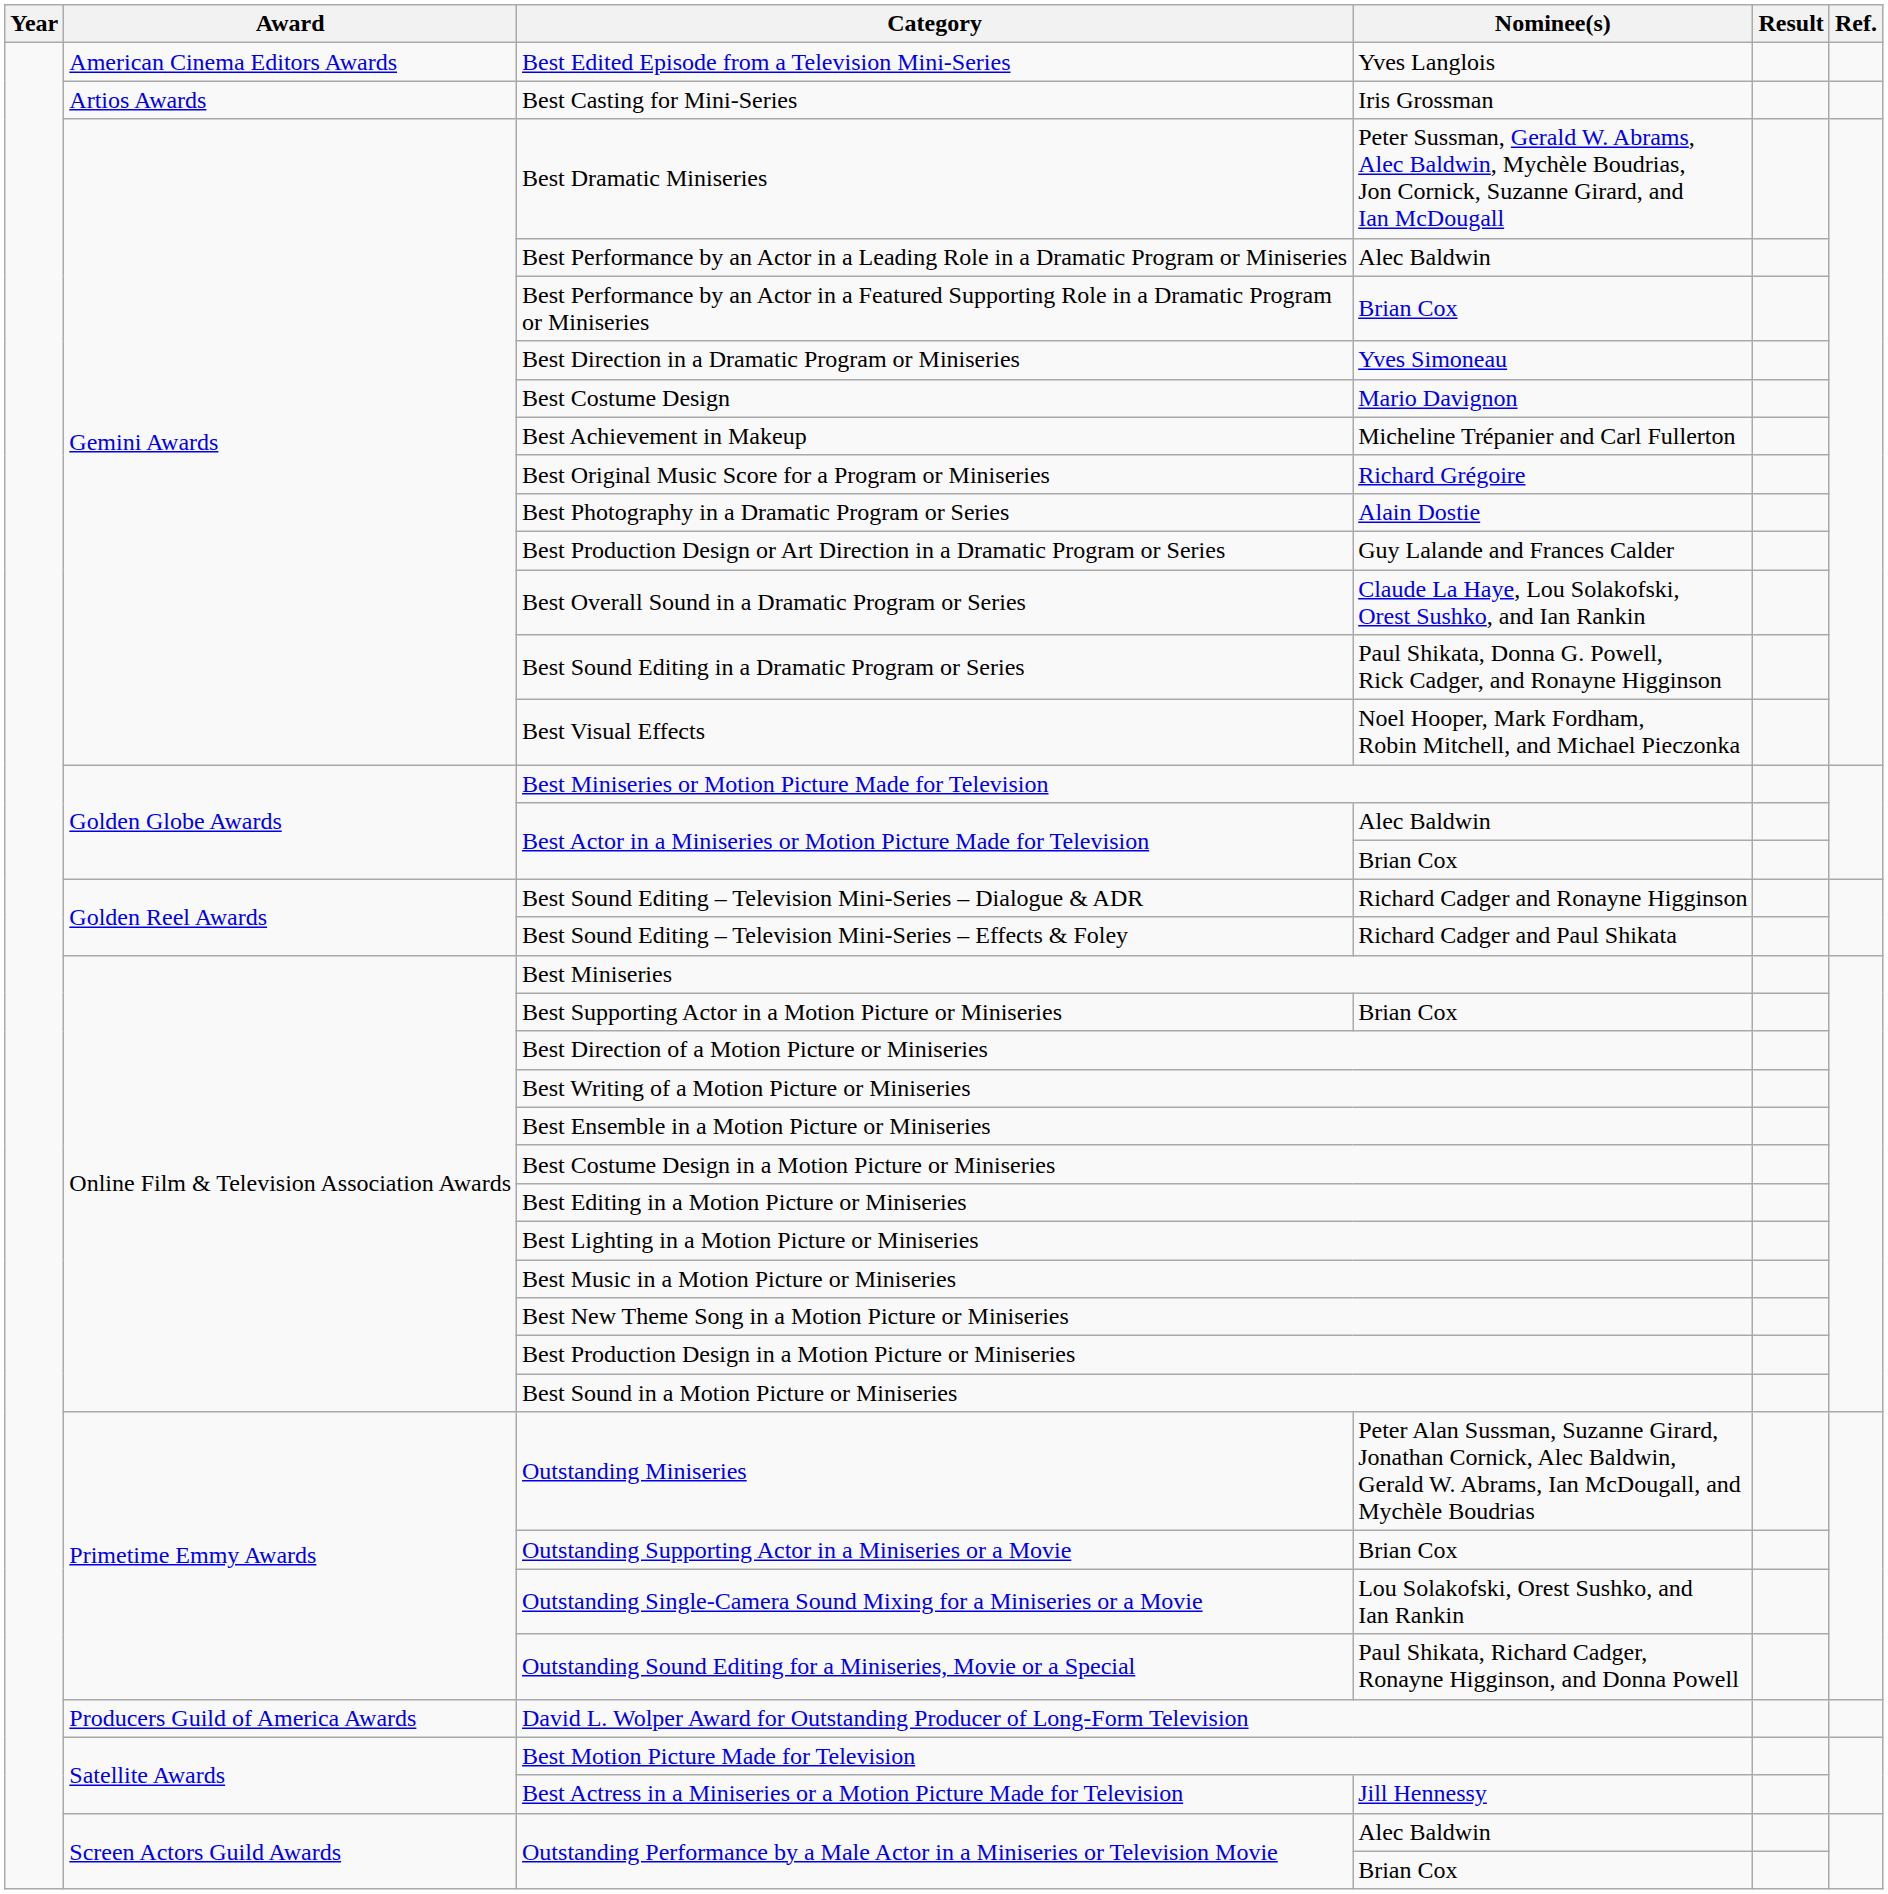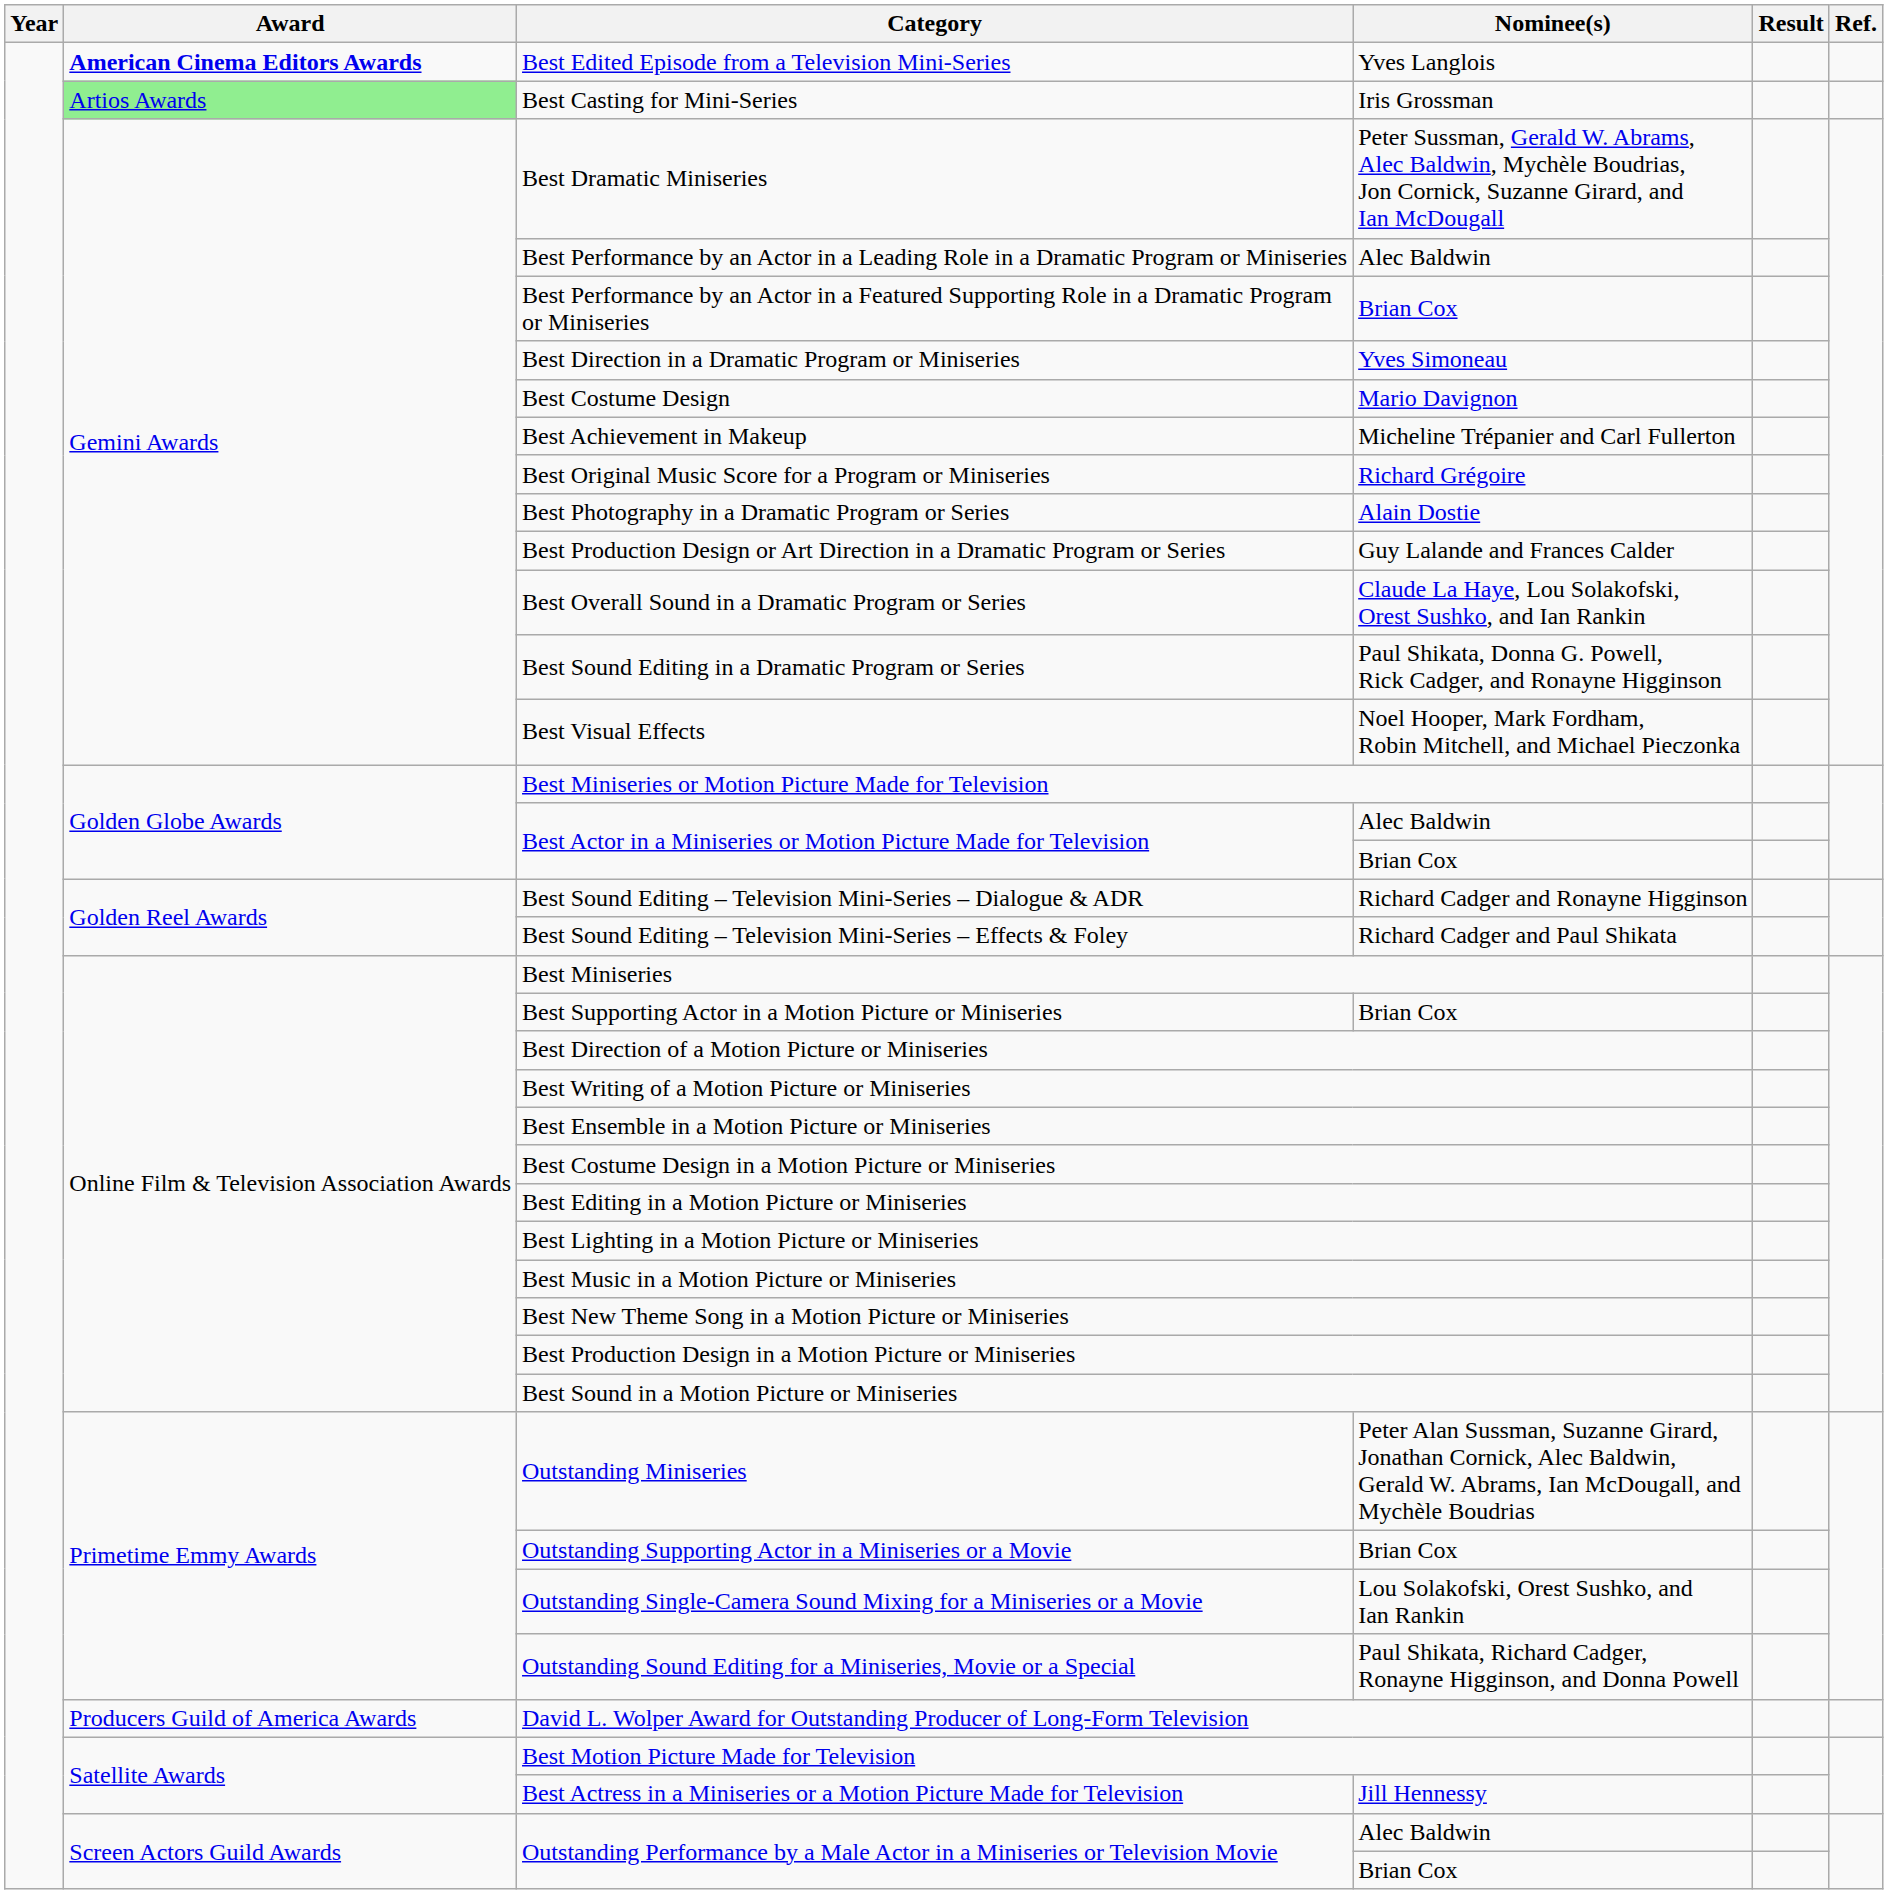(233, 61) normal -> (245, 61) bold
(138, 99) no background -> (138, 99) lightgreen background
